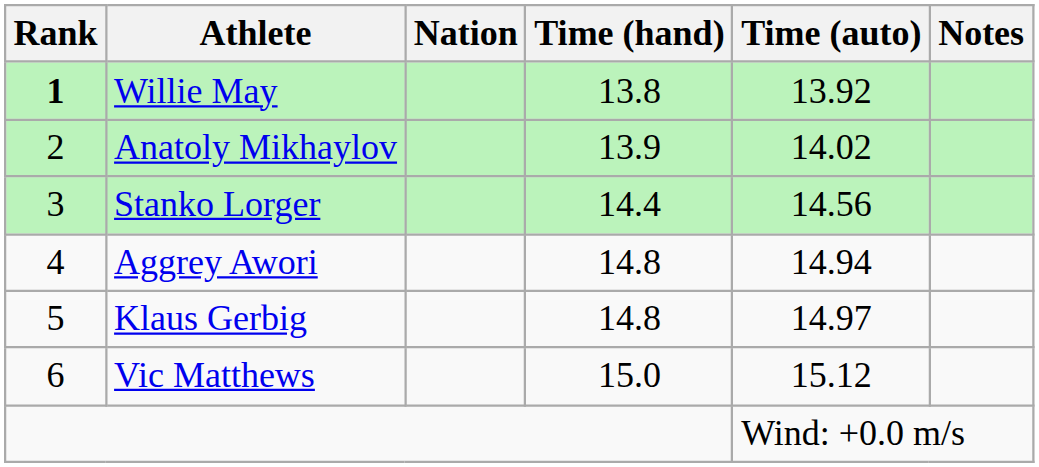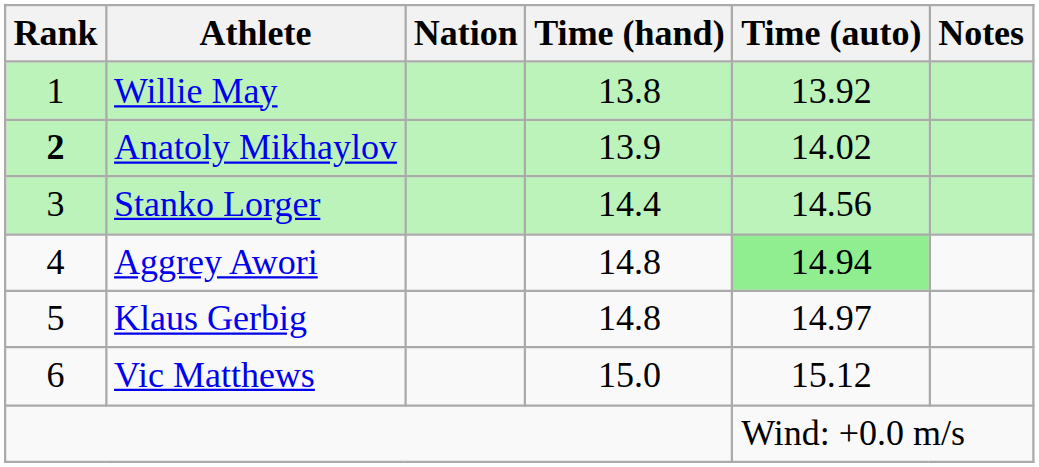(55, 90) bold -> (55, 90) normal
(55, 147) normal -> (55, 147) bold
(831, 261) no background -> (831, 261) lightgreen background
